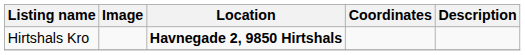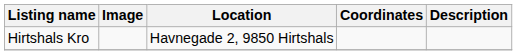(246, 38) bold -> (242, 38) normal
